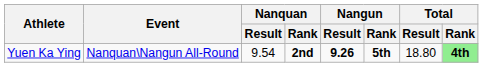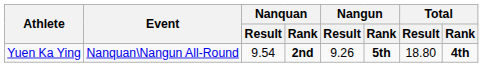(342, 53) bold -> (342, 53) normal
(460, 53) lightgreen background -> (460, 53) no background
